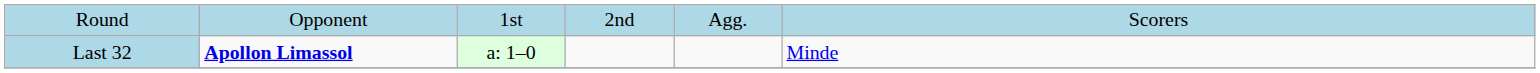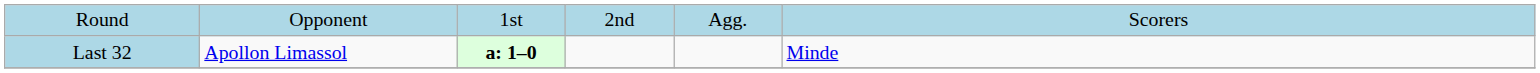(278, 51) bold -> (276, 51) normal
(511, 51) normal -> (511, 51) bold
